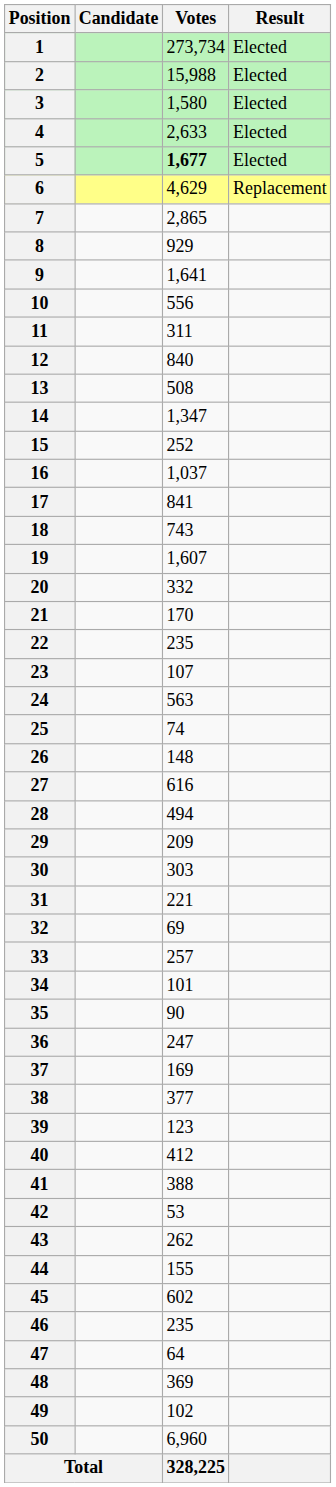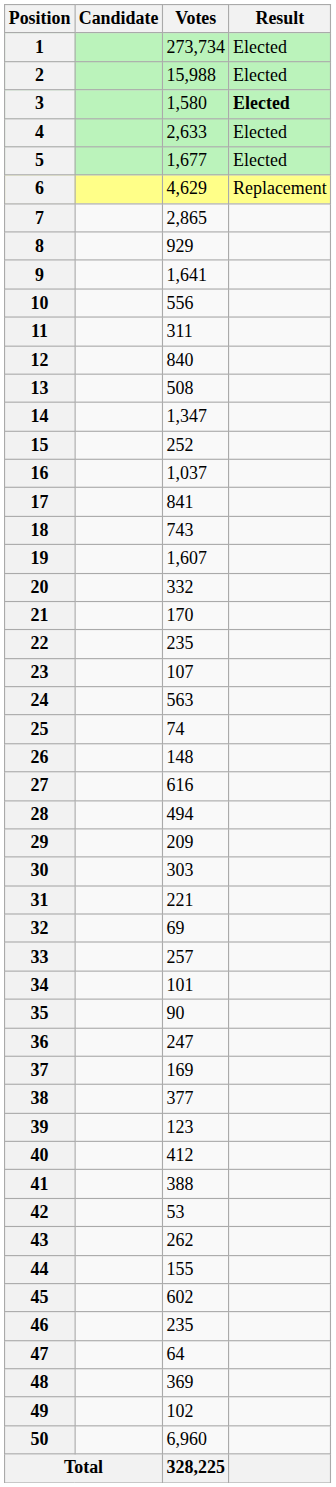(260, 103) normal -> (261, 103) bold
(187, 160) bold -> (187, 160) normal
